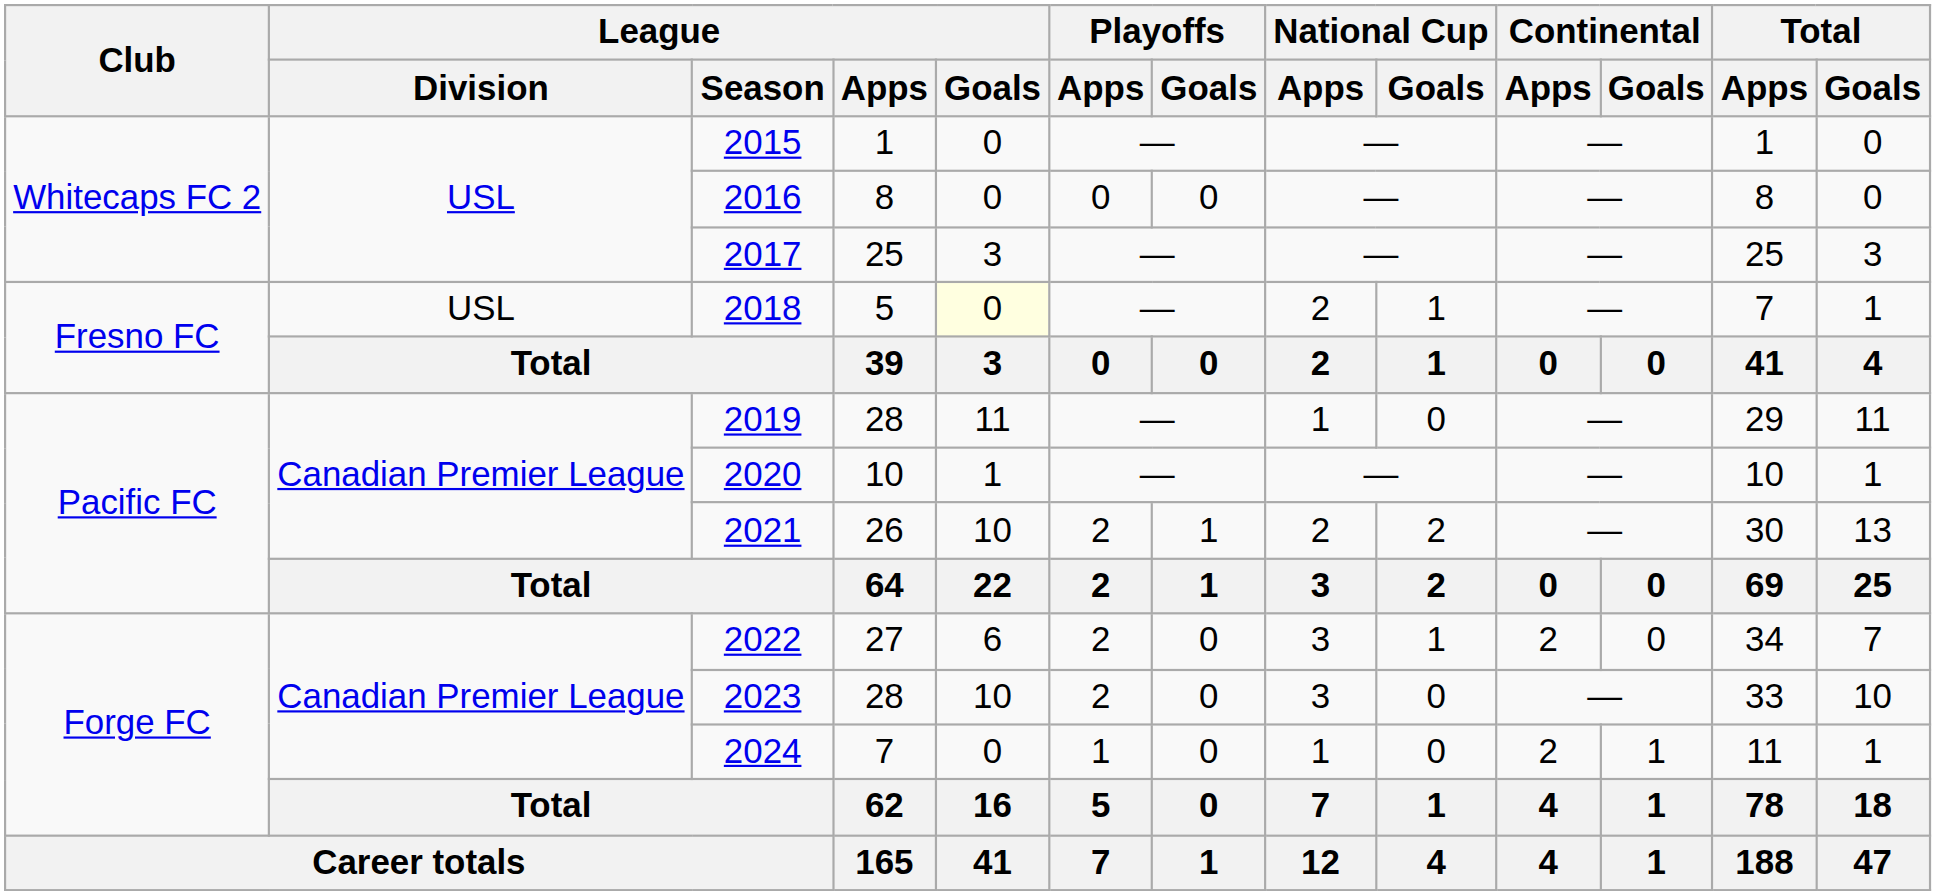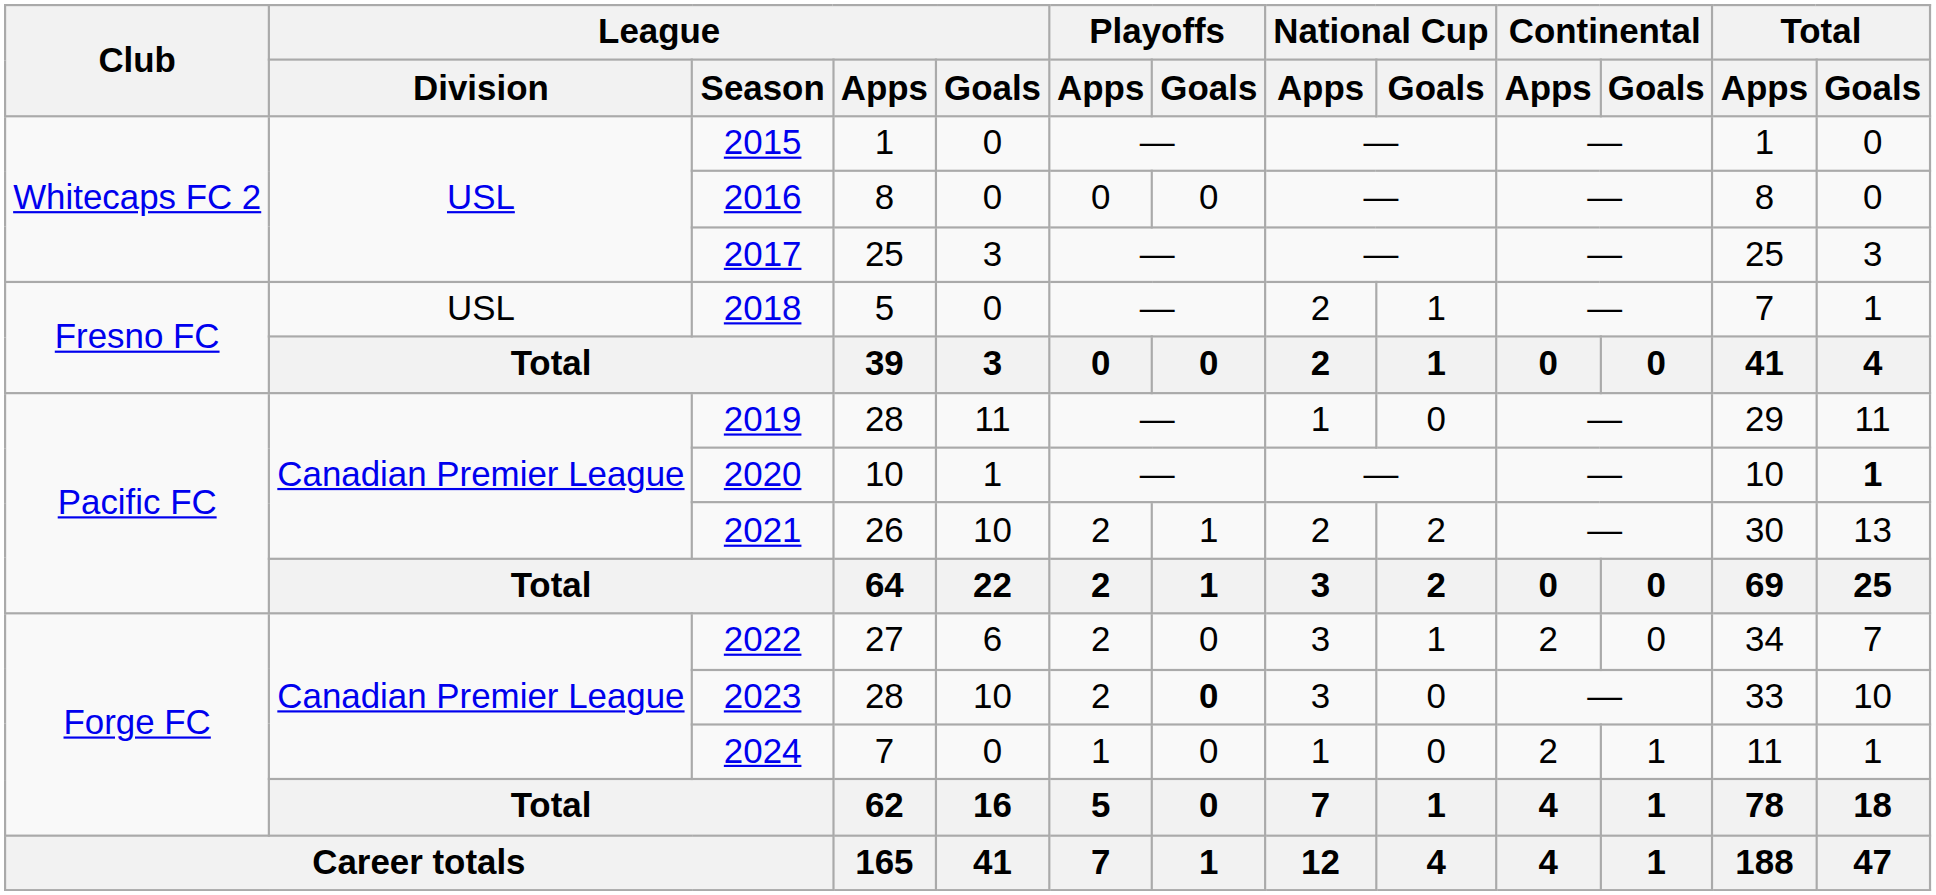(993, 308) lightyellow background -> (993, 308) no background
(1873, 474) normal -> (1873, 474) bold
(1209, 695) normal -> (1209, 695) bold
